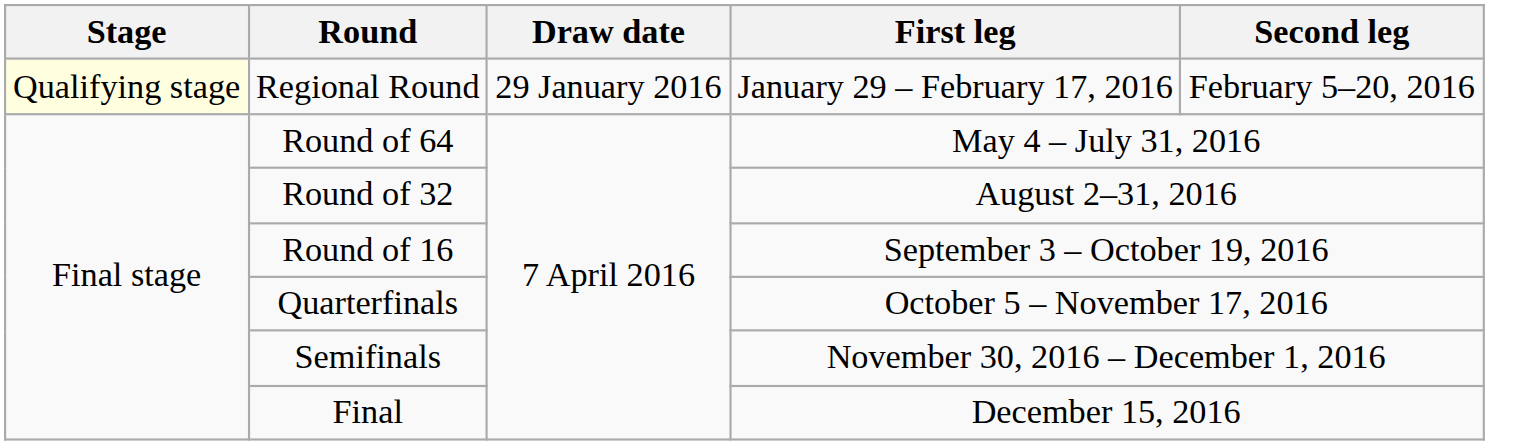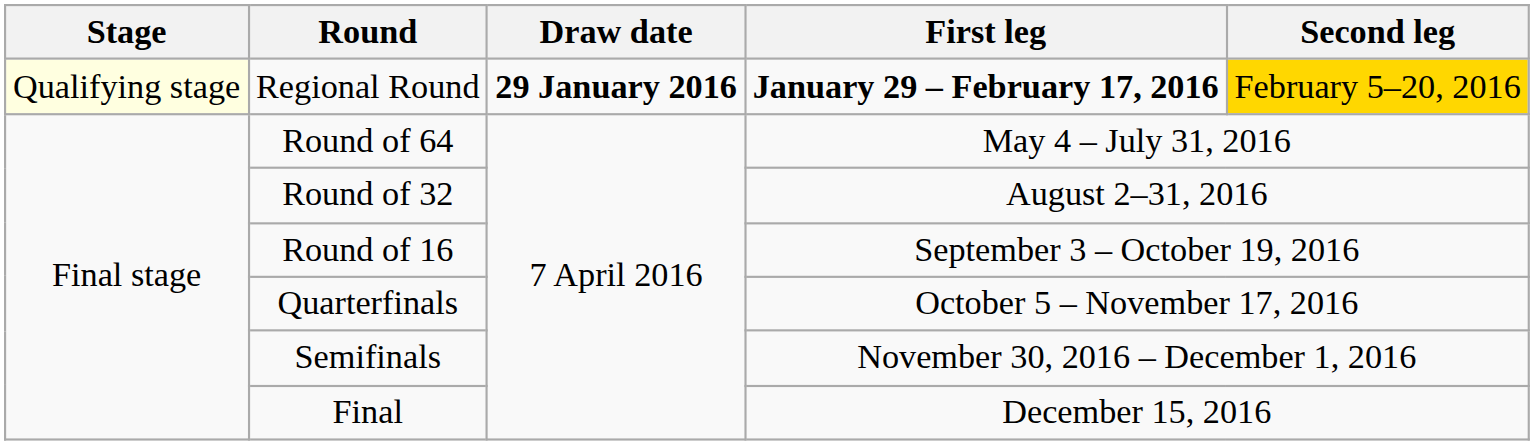(608, 85) normal -> (616, 85) bold
(955, 85) normal -> (986, 85) bold
(1332, 85) no background -> (1378, 85) gold background
